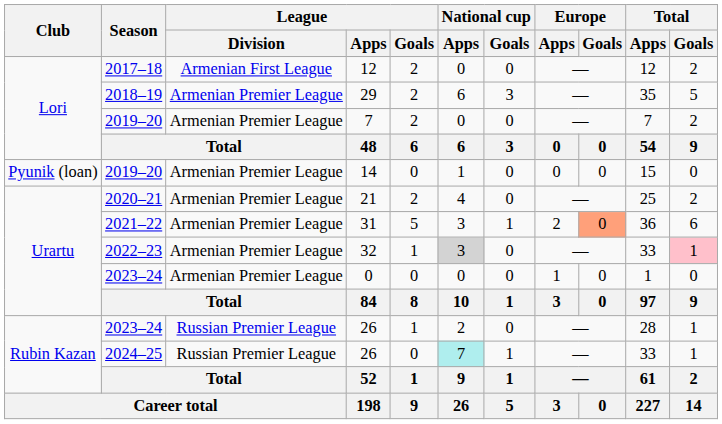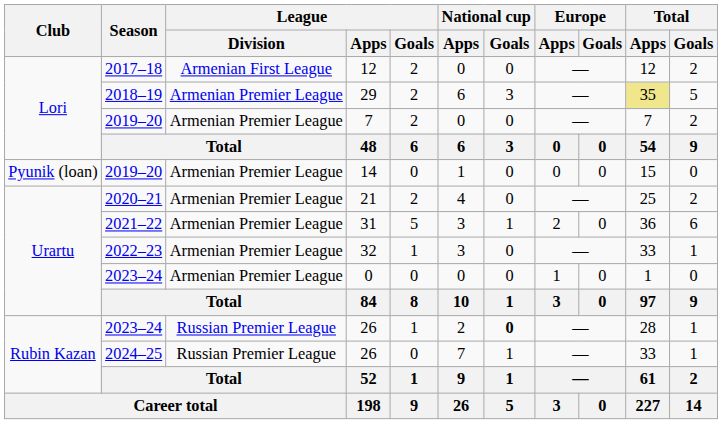(648, 95) no background -> (648, 95) khaki background
(602, 224) lightsalmon background -> (602, 224) no background
(461, 250) lightgrey background -> (461, 250) no background
(693, 250) pink background -> (693, 250) no background
(510, 328) normal -> (510, 328) bold
(461, 353) paleturquoise background -> (461, 353) no background
